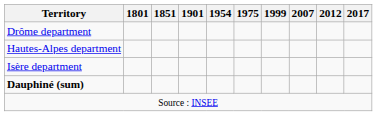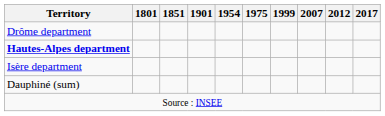(64, 48) normal -> (68, 48) bold
(45, 84) bold -> (43, 84) normal
